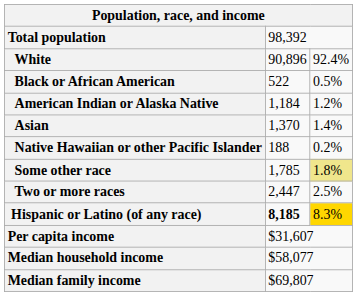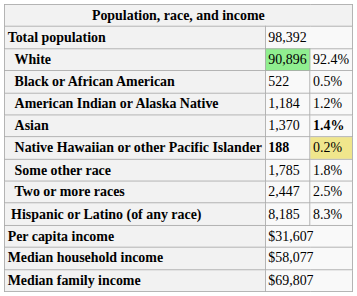(287, 59) no background -> (287, 59) lightgreen background
(328, 125) normal -> (329, 125) bold
(279, 147) normal -> (279, 147) bold
(328, 147) no background -> (328, 147) khaki background
(328, 170) khaki background -> (328, 170) no background
(284, 214) bold -> (284, 214) normal
(328, 214) gold background -> (328, 214) no background
